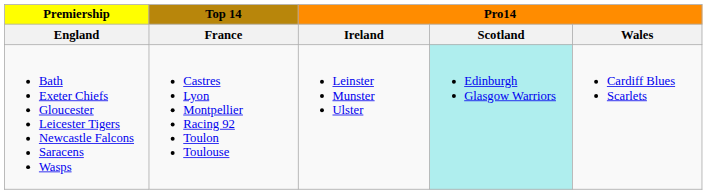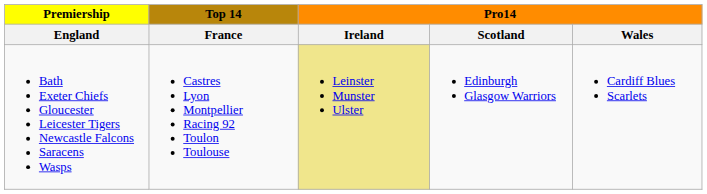(364, 96) no background -> (364, 96) khaki background
(501, 88) paleturquoise background -> (501, 88) no background
